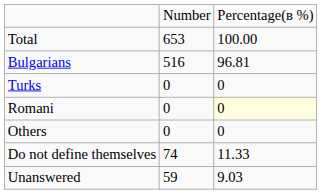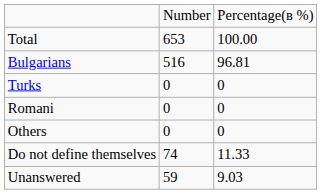(221, 108) lightyellow background -> (221, 108) no background
